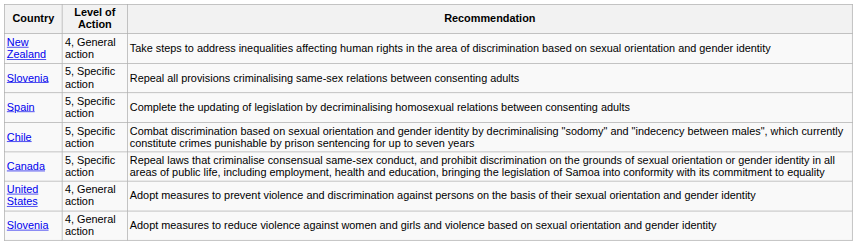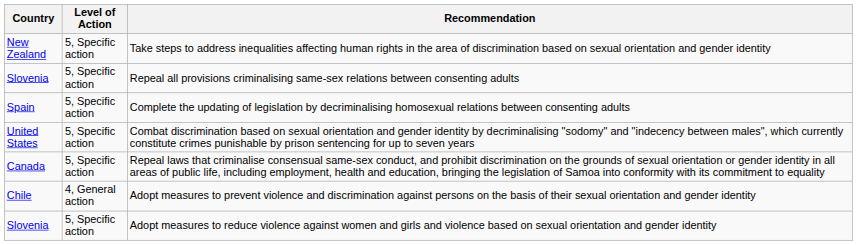(90, 48) 4, General action -> (90, 48) 5, Specific action
(19, 137) Chile -> (23, 137) United States
(23, 196) United States -> (19, 196) Chile
(90, 225) 4, General action -> (90, 225) 5, Specific action
